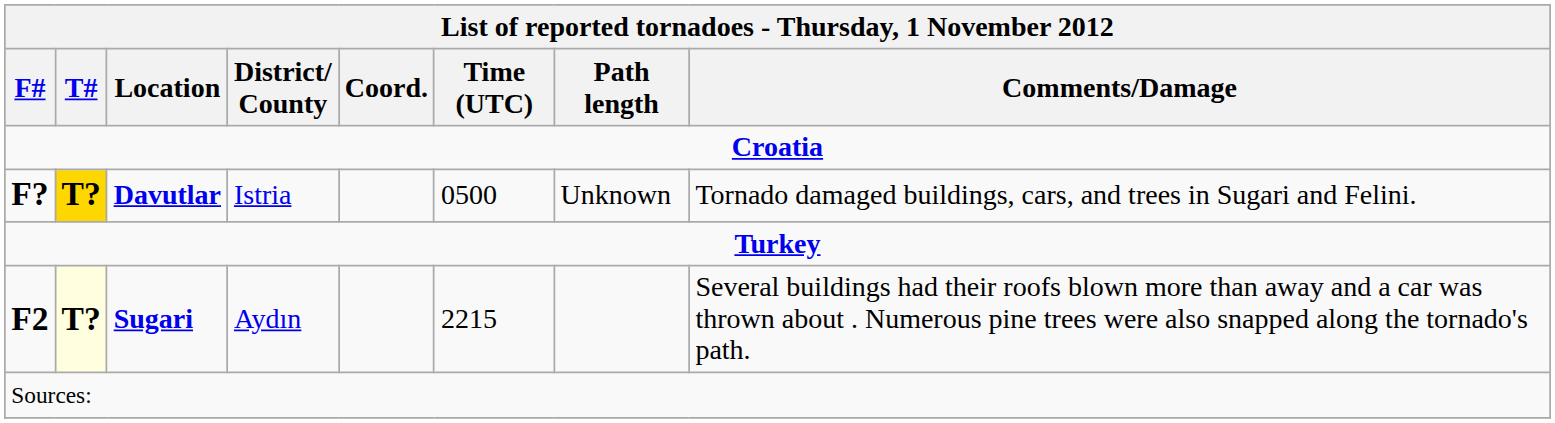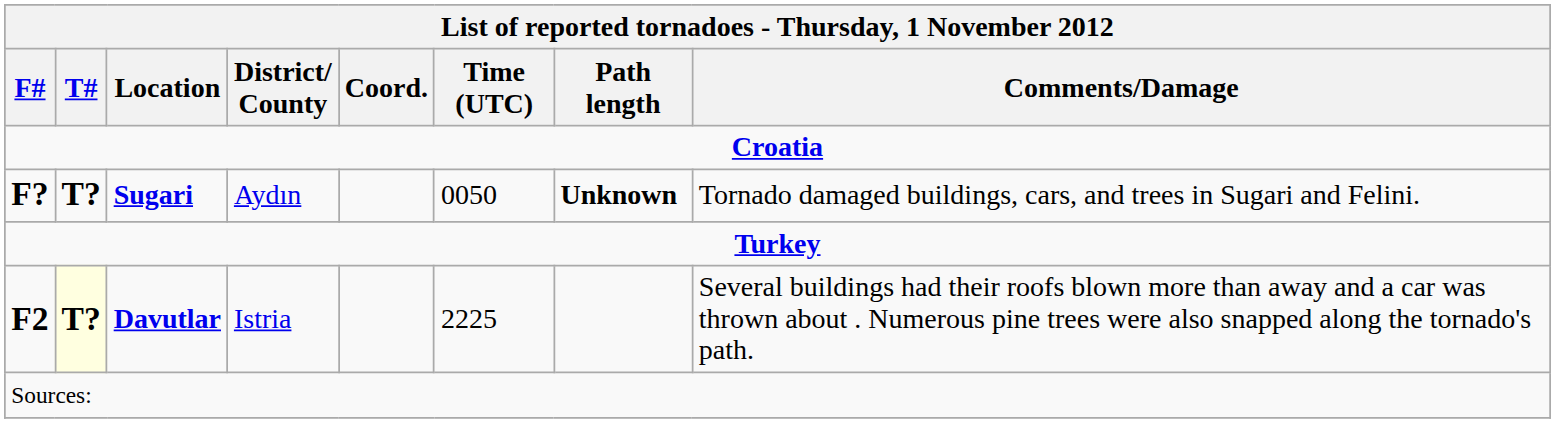(81, 194) gold background -> (81, 194) no background
(167, 194) Davutlar -> (153, 194) Sugari
(263, 194) Istria -> (268, 194) Aydın
(469, 194) 0500 -> (469, 194) 0050
(616, 194) normal -> (619, 194) bold
(153, 318) Sugari -> (167, 318) Davutlar
(268, 318) Aydın -> (263, 318) Istria
(469, 318) 2215 -> (469, 318) 2225
